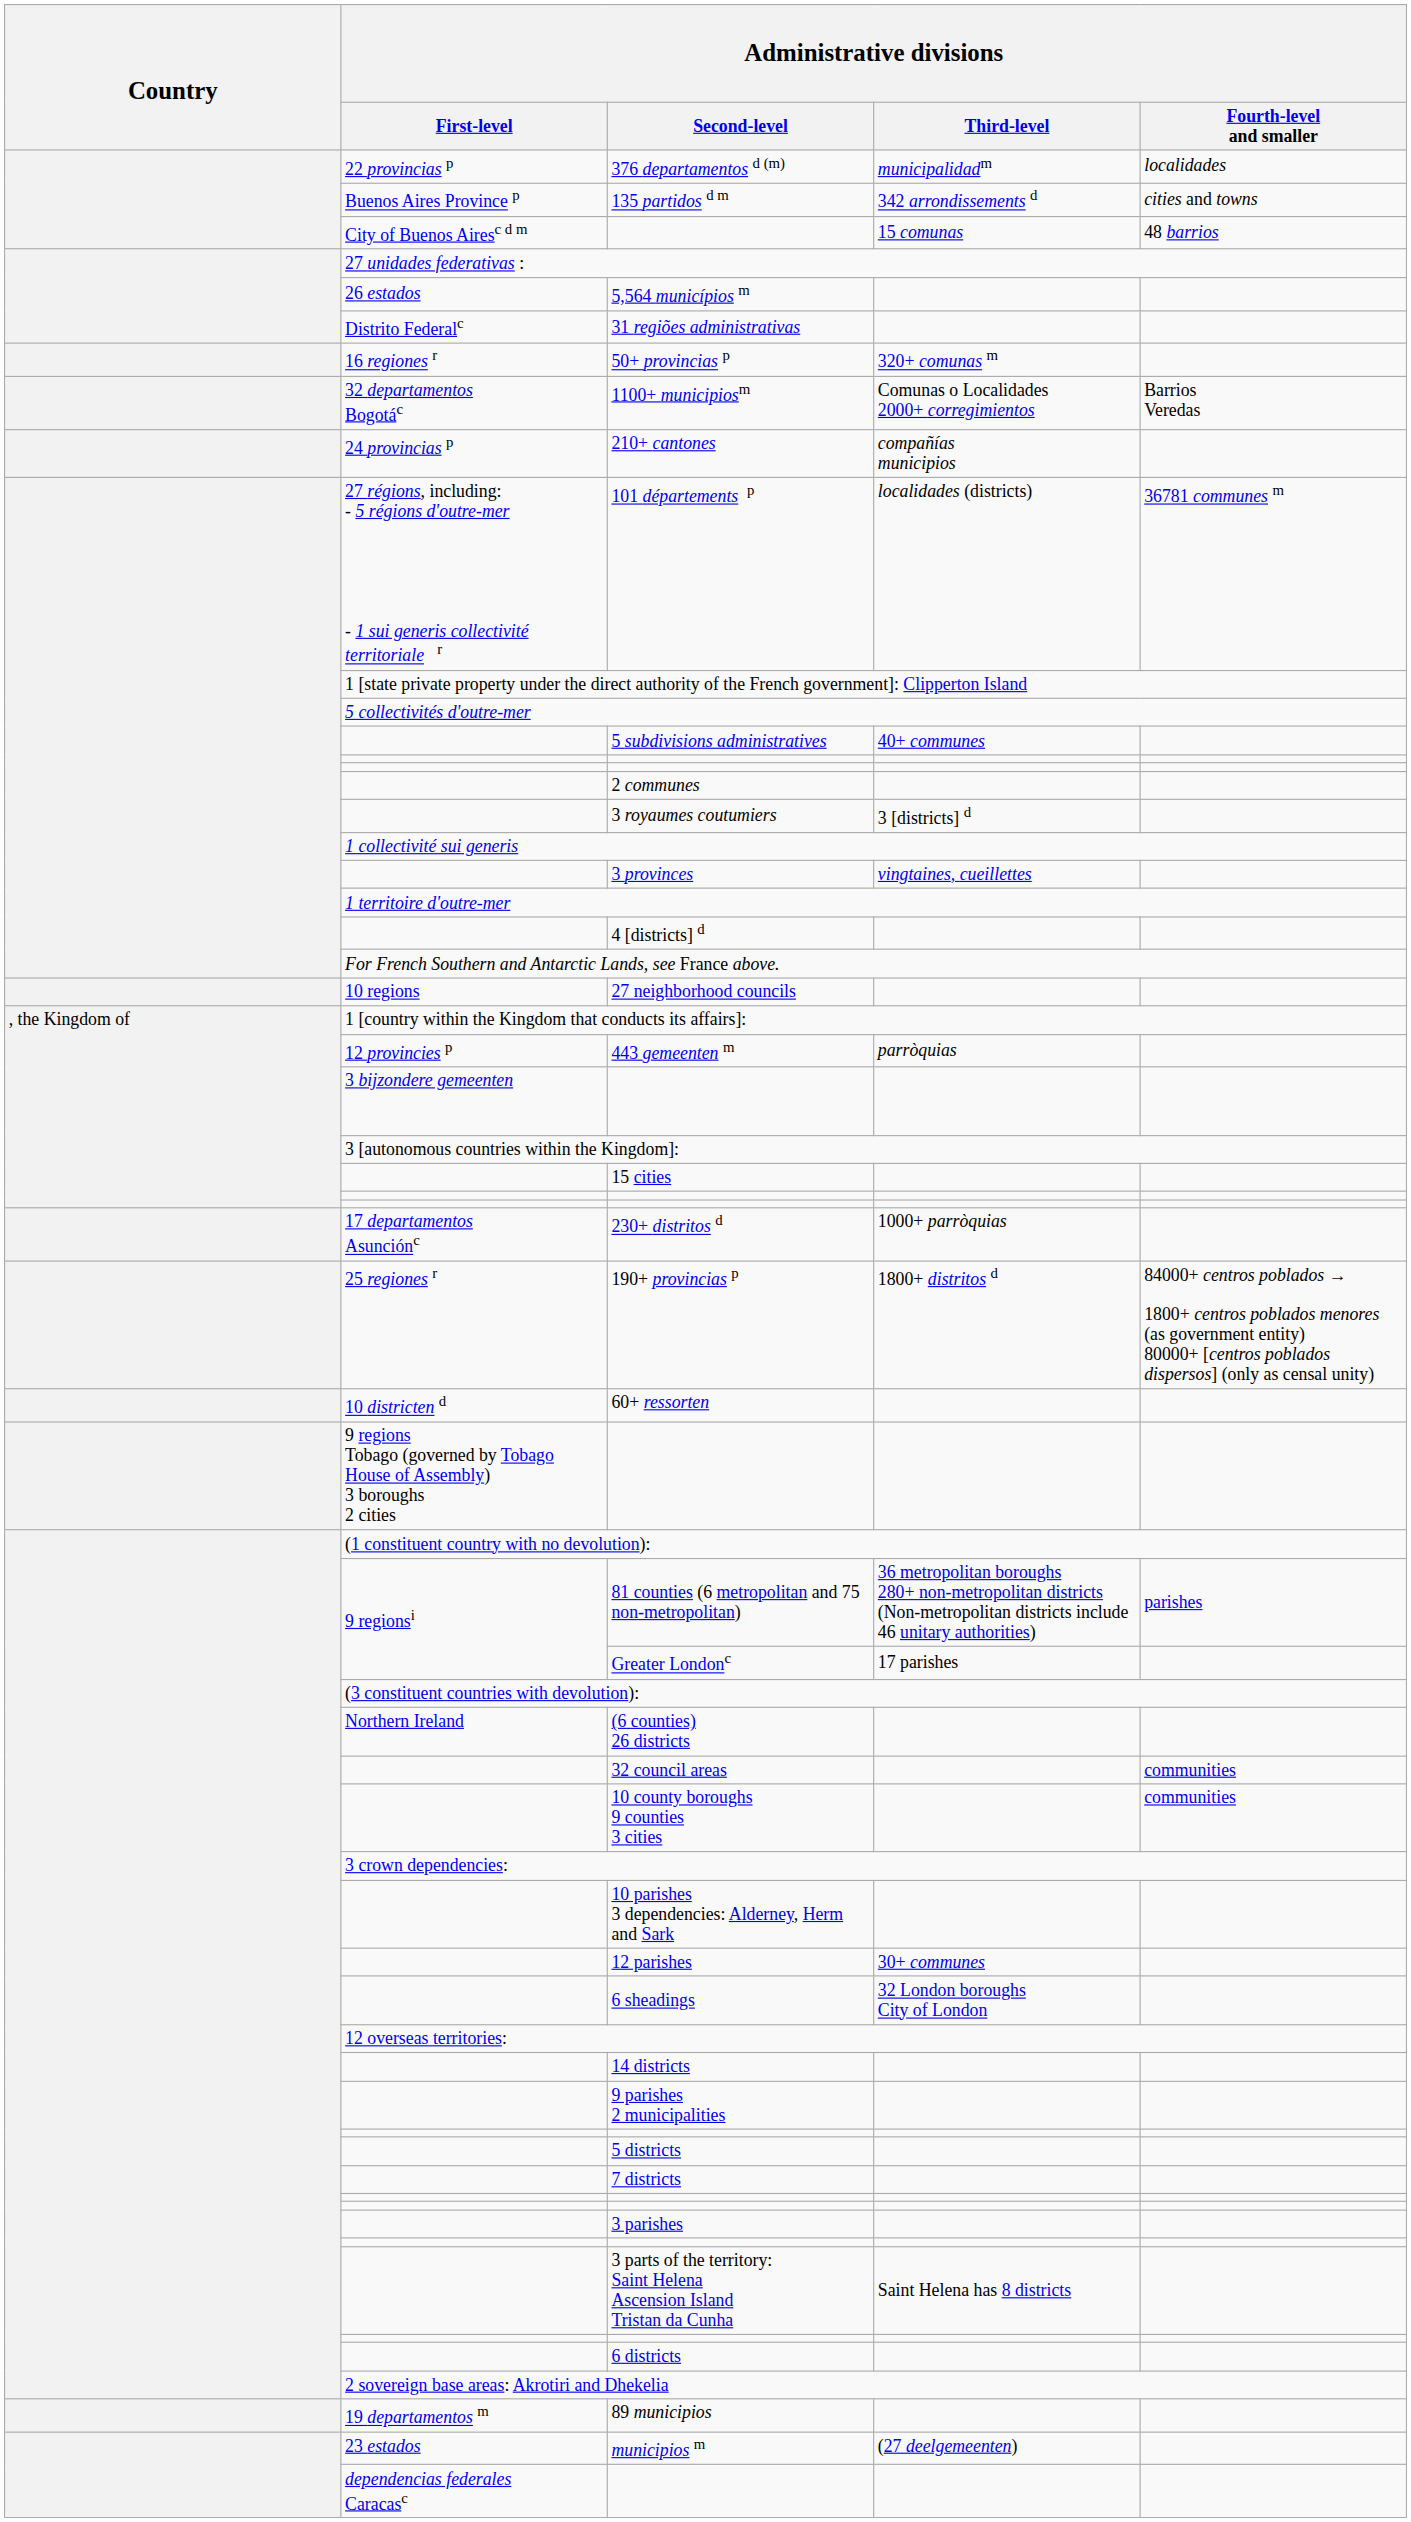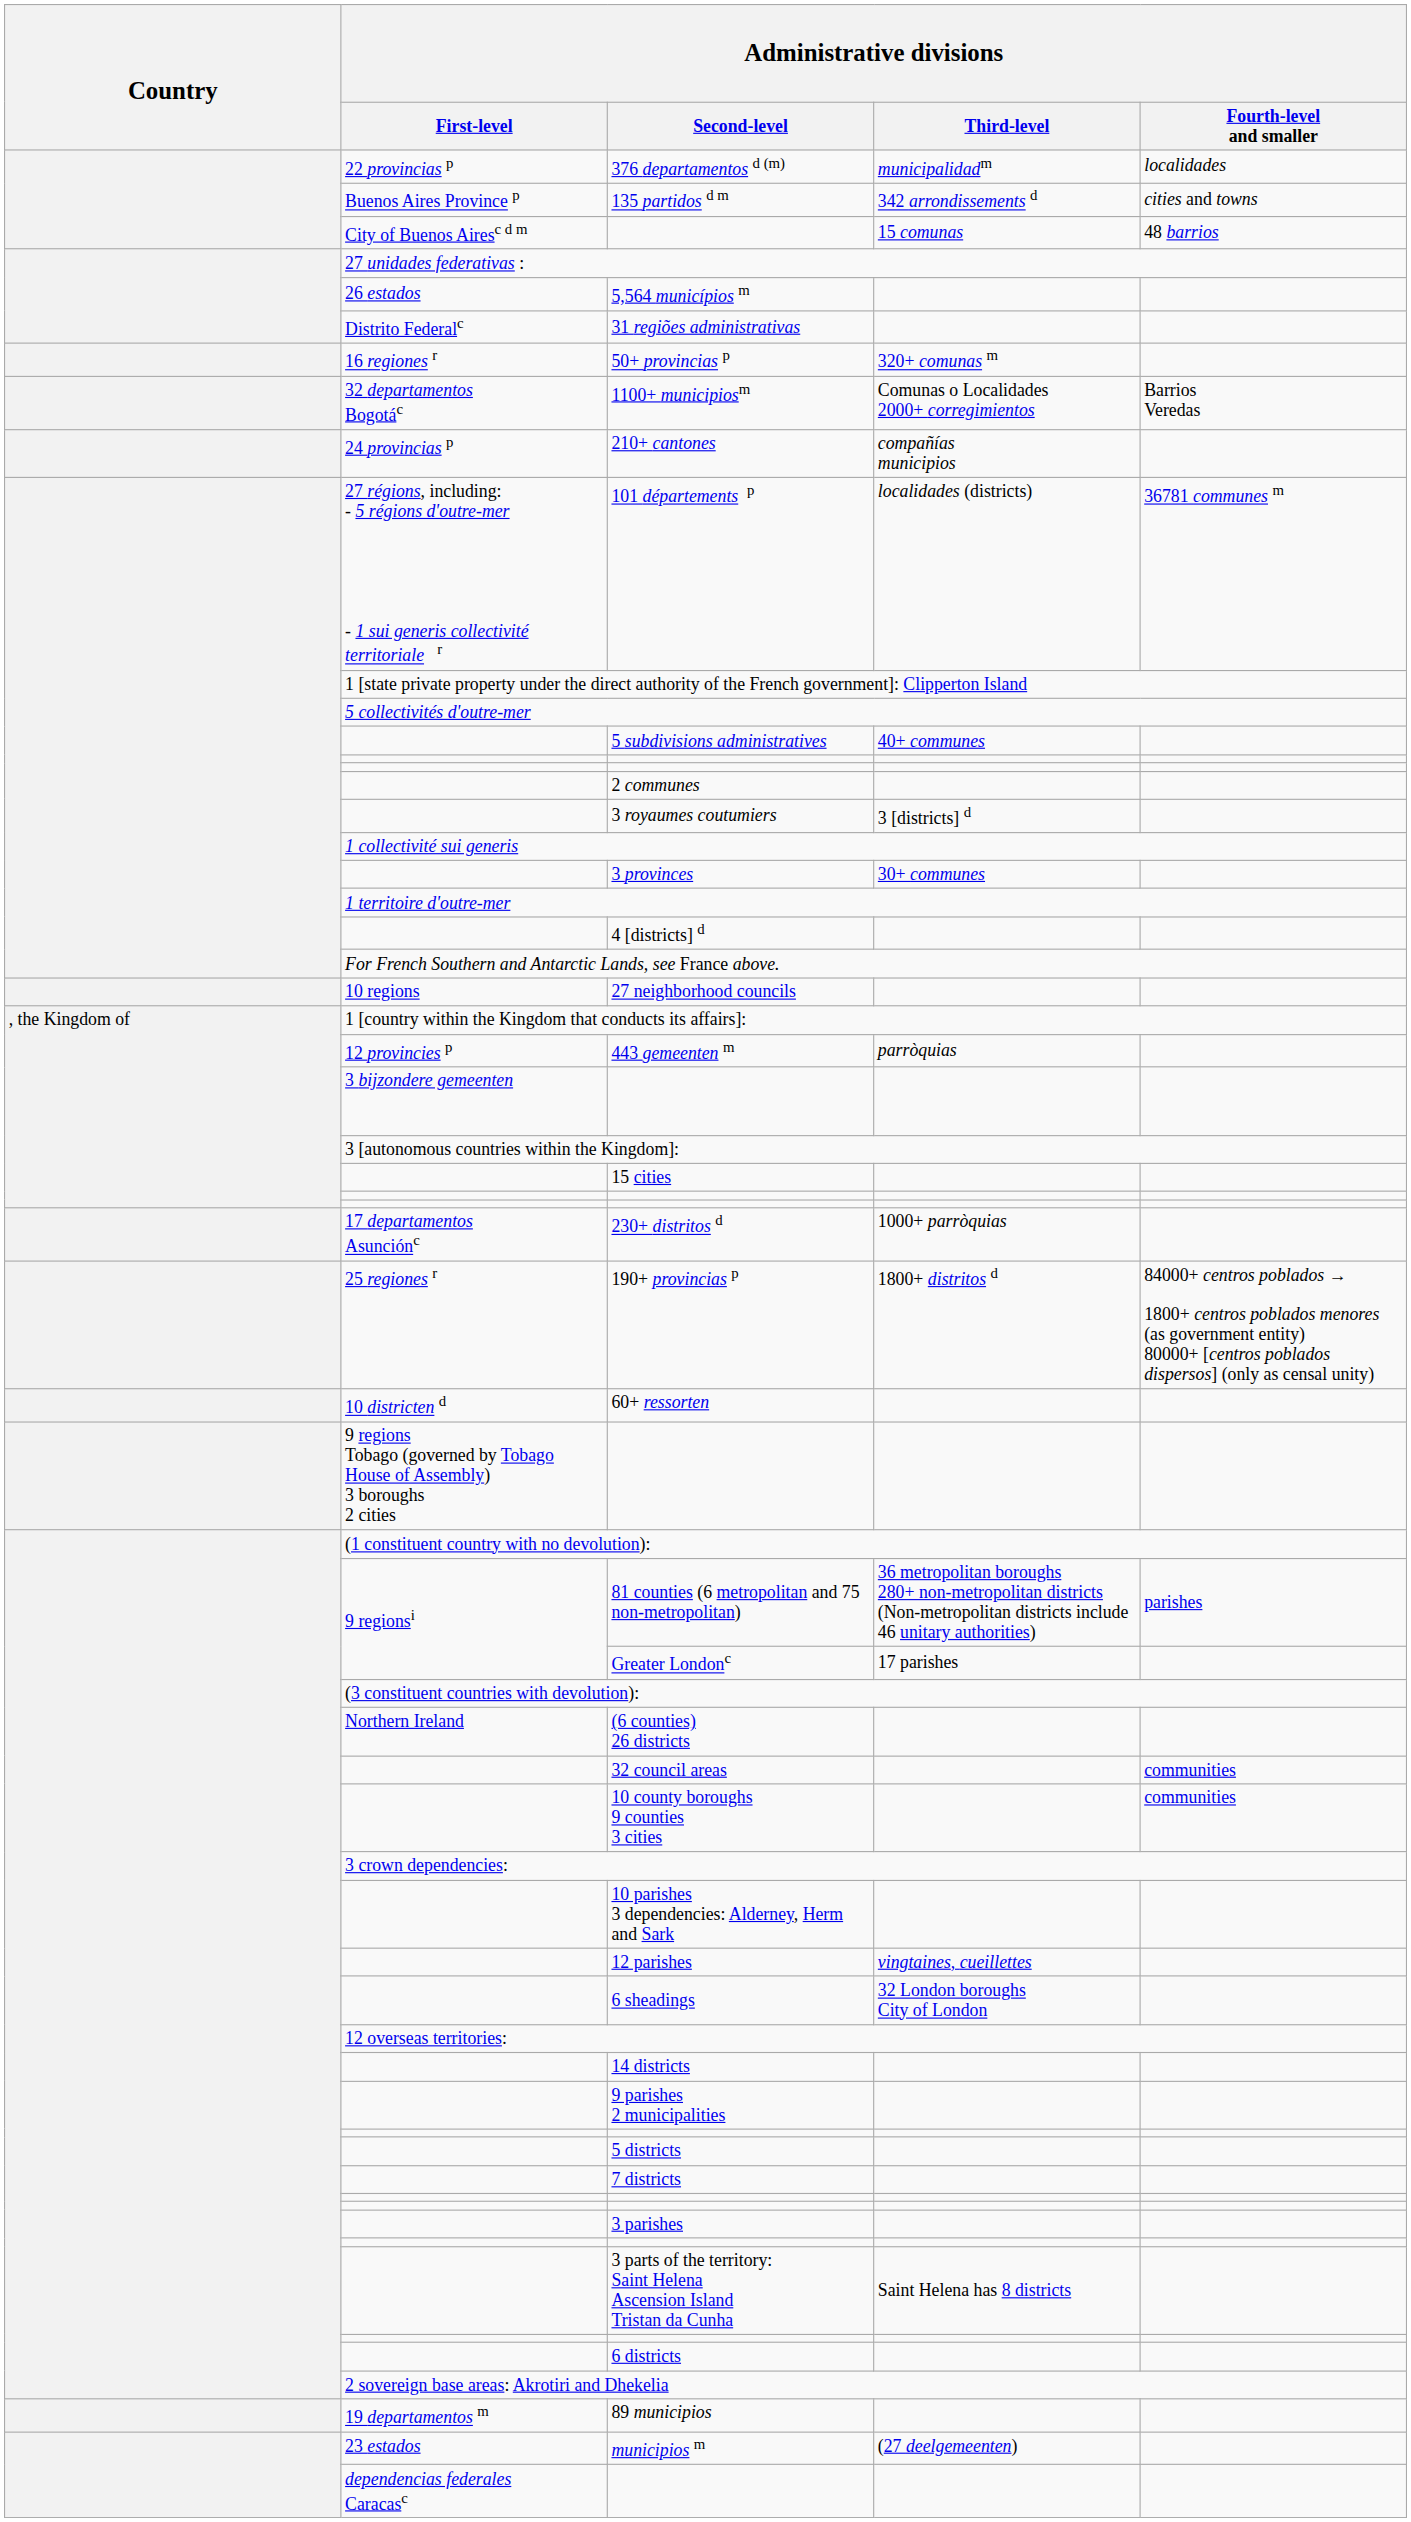(955, 874) vingtaines, cueillettes -> (931, 874) 30+ communes
(931, 1962) 30+ communes -> (955, 1962) vingtaines, cueillettes
